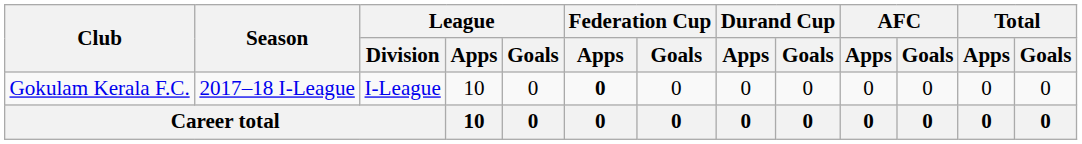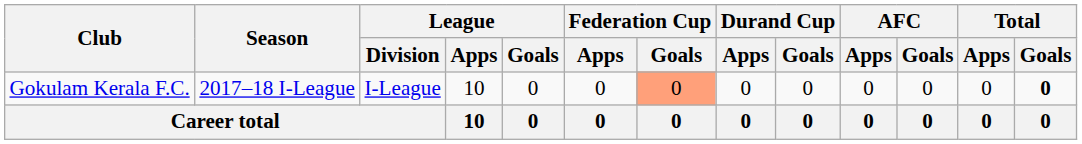(600, 88) bold -> (600, 88) normal
(676, 88) no background -> (676, 88) lightsalmon background
(1046, 88) normal -> (1046, 88) bold
